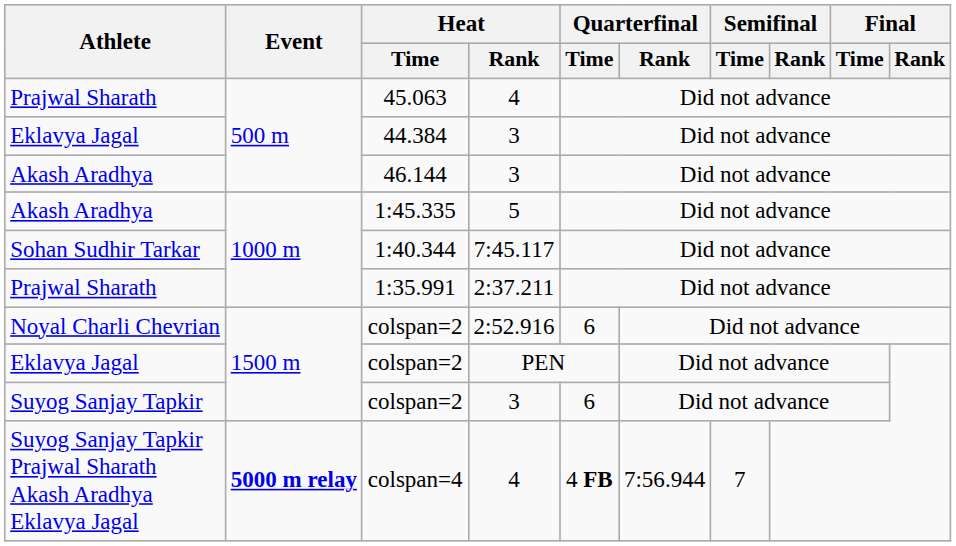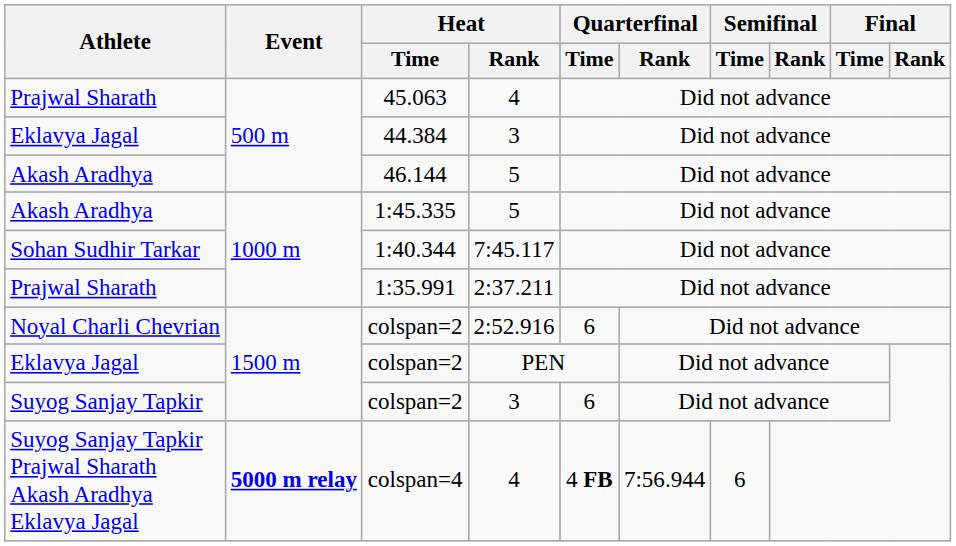(514, 173) 3 -> (514, 173) 5
(740, 480) 7 -> (740, 480) 6
